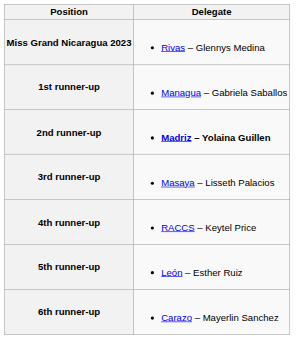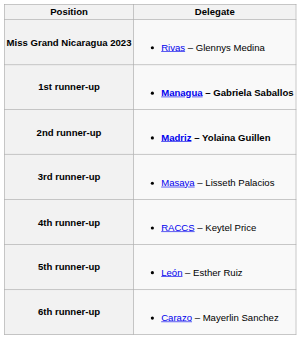(212, 93) normal -> (215, 93) bold
